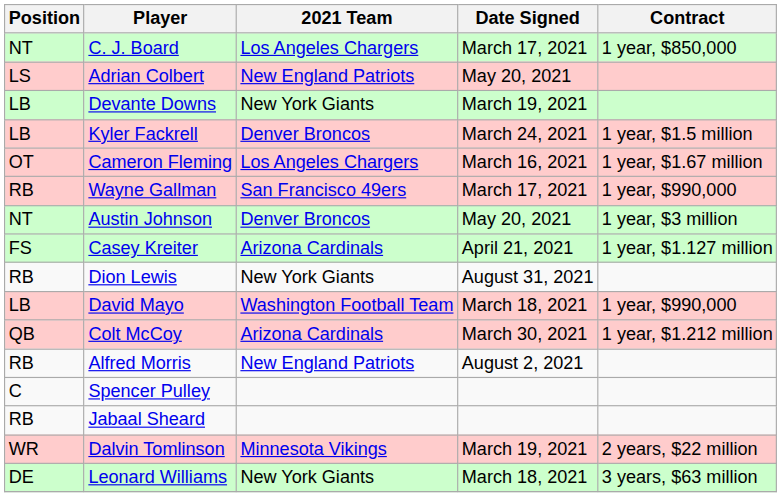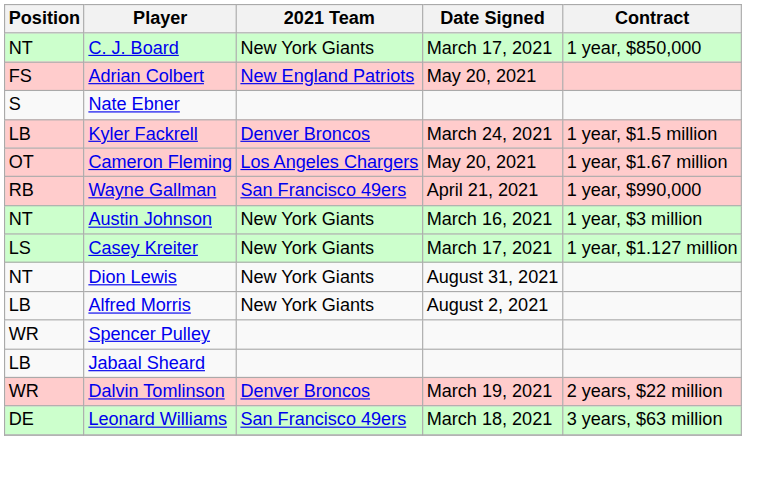(329, 47) Los Angeles Chargers -> (307, 47) New York Giants
(20, 76) LS -> (20, 76) FS
- row: (152, 104)
+ row: (134, 104)
(525, 162) March 16, 2021 -> (481, 162) May 20, 2021
(525, 190) March 17, 2021 -> (482, 190) April 21, 2021
(305, 219) Denver Broncos -> (307, 219) New York Giants
(517, 219) May 20, 2021 -> (489, 219) March 16, 2021
(20, 248) FS -> (20, 248) LS
(312, 248) Arizona Cardinals -> (307, 248) New York Giants
(518, 248) April 21, 2021 -> (489, 248) March 17, 2021
(21, 276) RB -> (21, 276) NT
- row: (136, 305)
- row: (135, 334)
(21, 362) RB -> (20, 305) LB
(327, 362) New England Patriots -> (307, 305) New York Giants
(15, 391) C -> (24, 334) WR
(21, 420) RB -> (20, 362) LB
(314, 448) Minnesota Vikings -> (305, 391) Denver Broncos
(307, 477) New York Giants -> (323, 420) San Francisco 49ers
